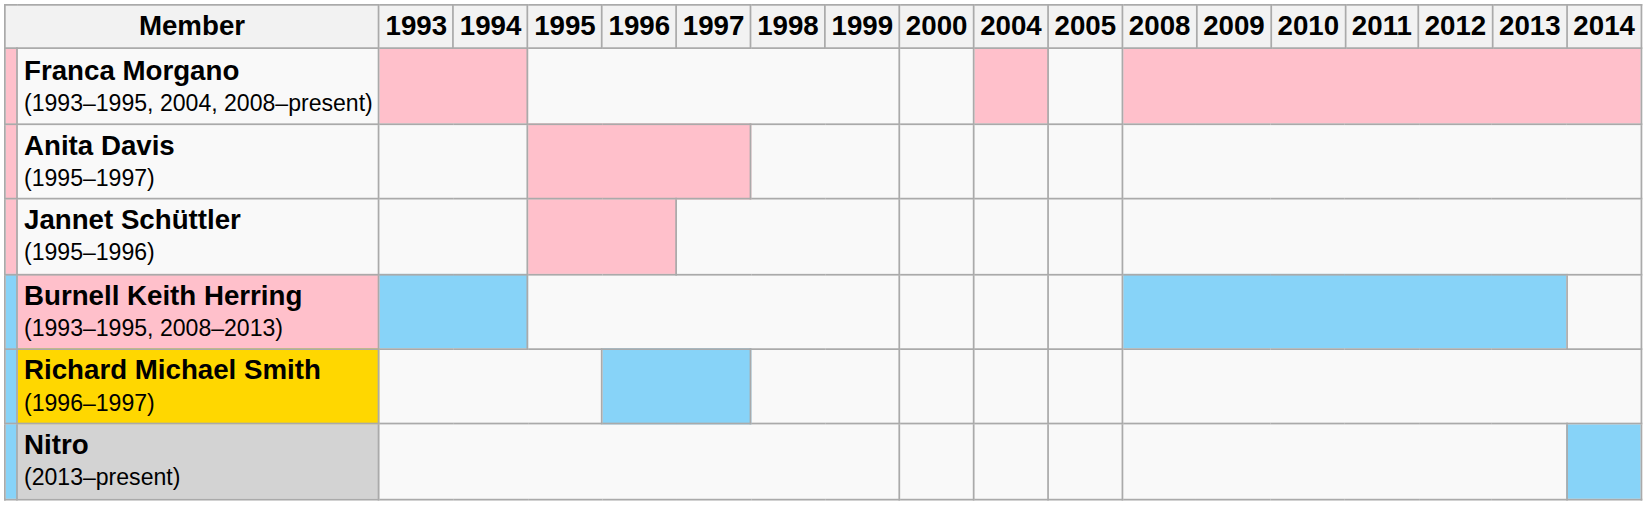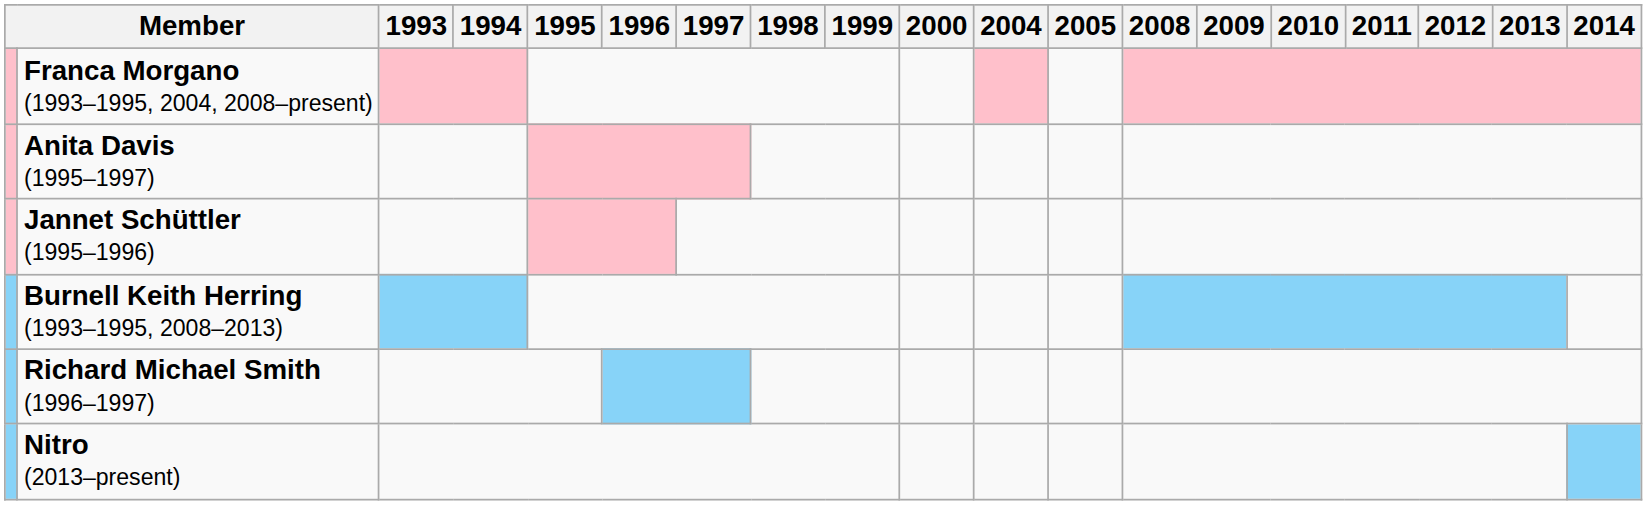(163, 311) pink background -> (163, 311) no background
(172, 386) gold background -> (172, 386) no background
(102, 461) lightgrey background -> (102, 461) no background
